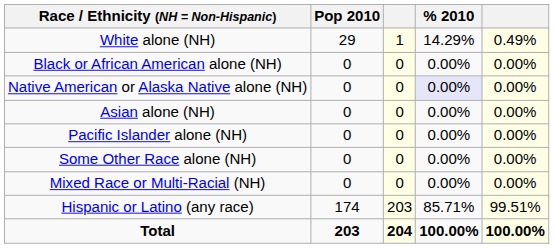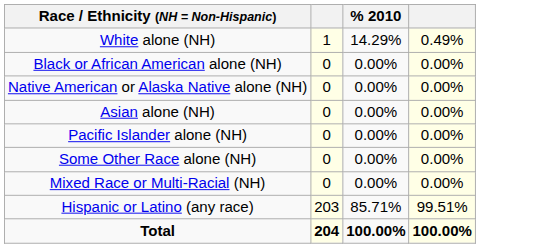- column: (347, 16)
(449, 87) lavender background -> (376, 87) no background
